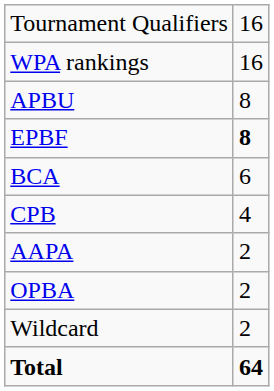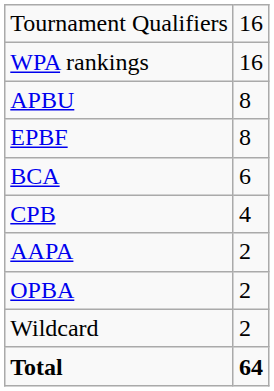(245, 137) bold -> (245, 137) normal
